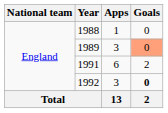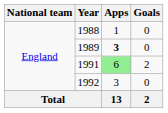(116, 47) normal -> (116, 47) bold
(147, 47) lightsalmon background -> (147, 47) no background
(116, 64) no background -> (116, 64) lightgreen background
(147, 82) bold -> (147, 82) normal
